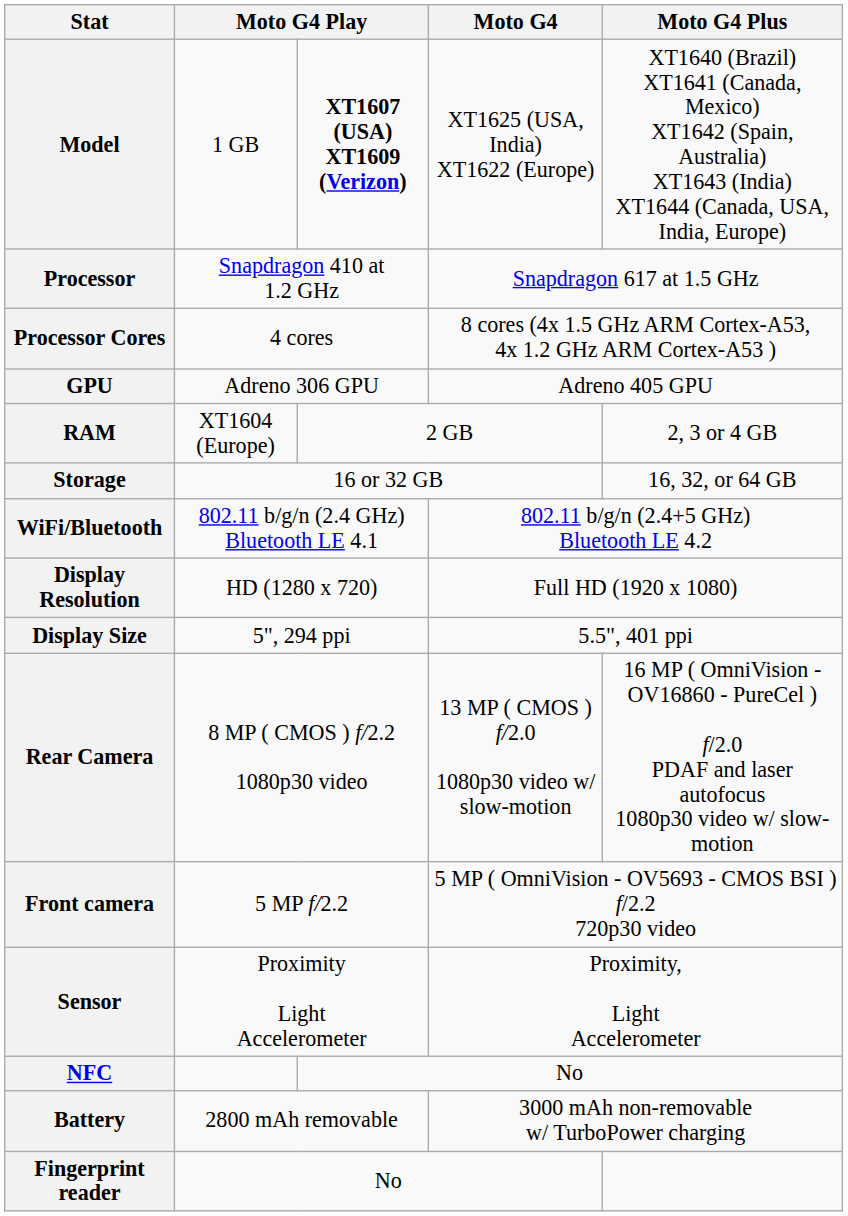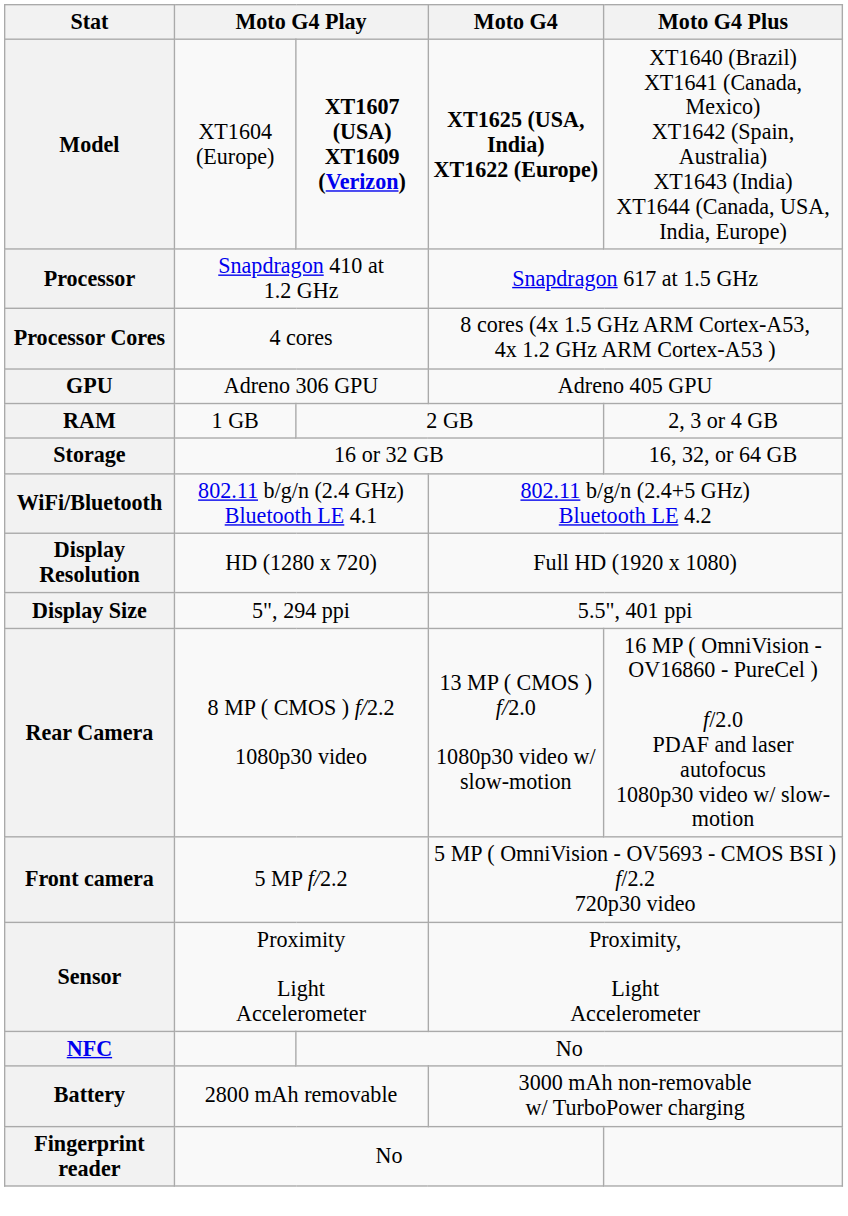(236, 143) 1 GB -> (235, 143) XT1604 (Europe)
(516, 143) normal -> (516, 143) bold
(236, 433) XT1604 (Europe) -> (235, 420) 1 GB
